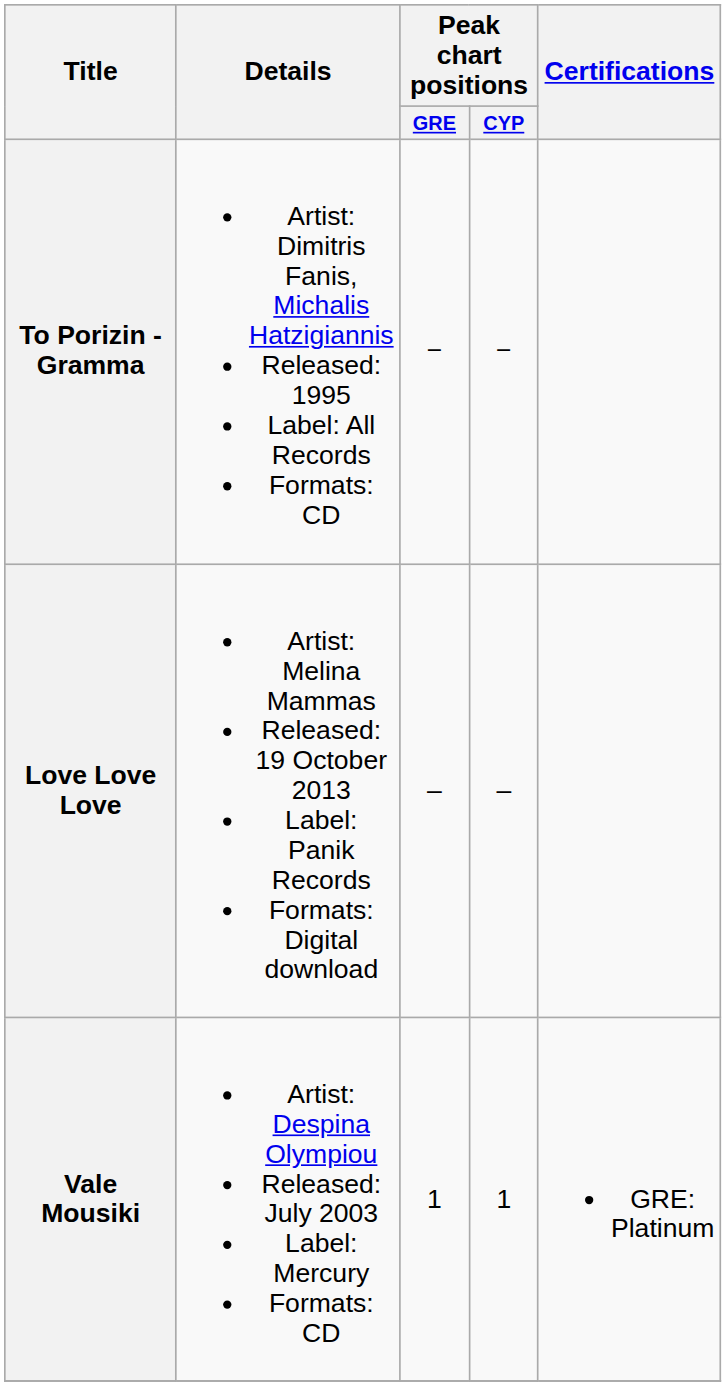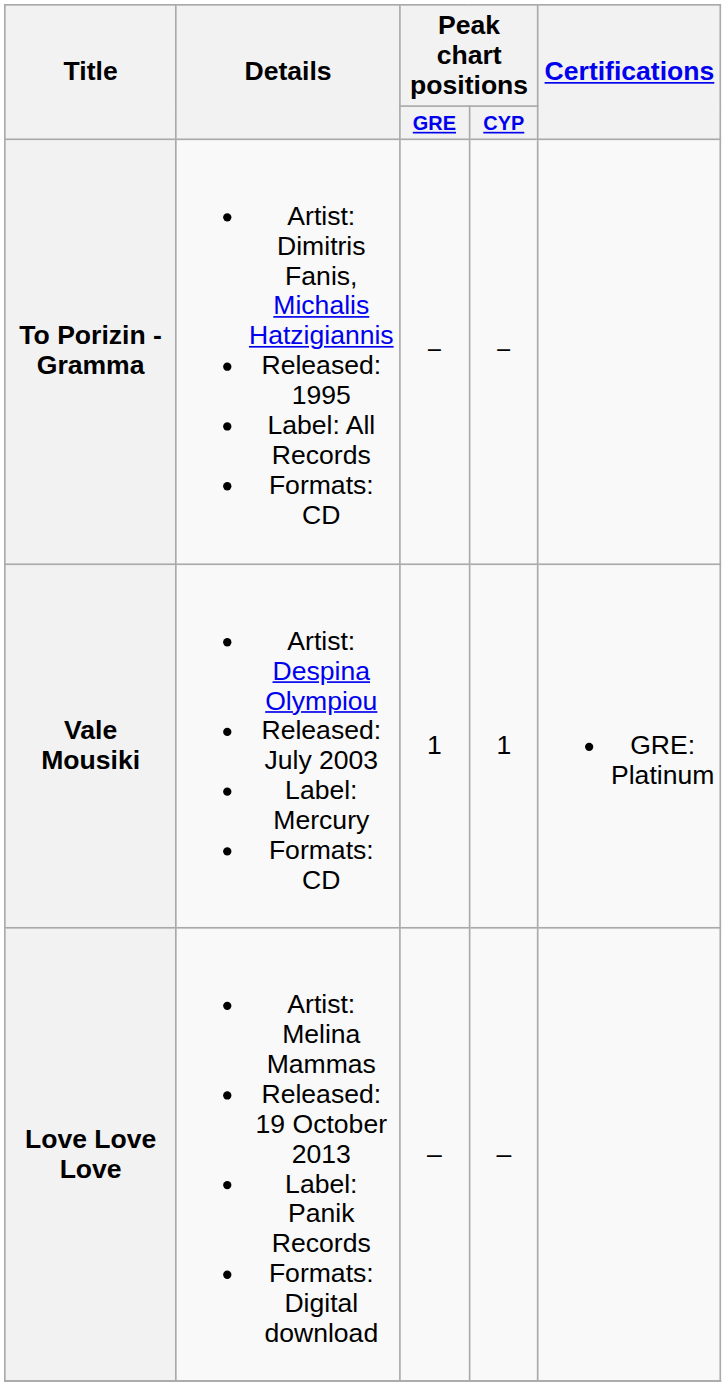rows swapped: (91, 1199) <-> (91, 790)
